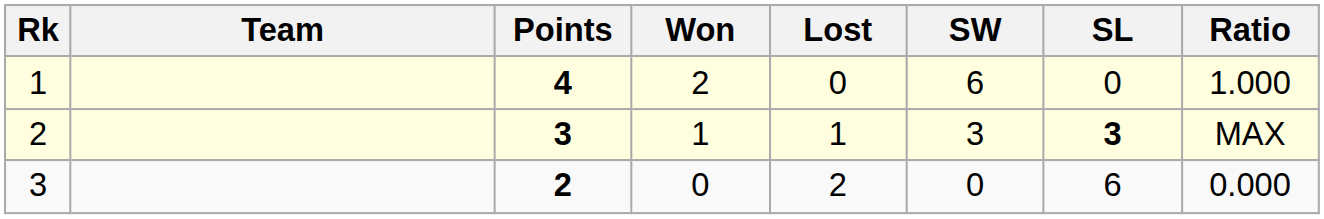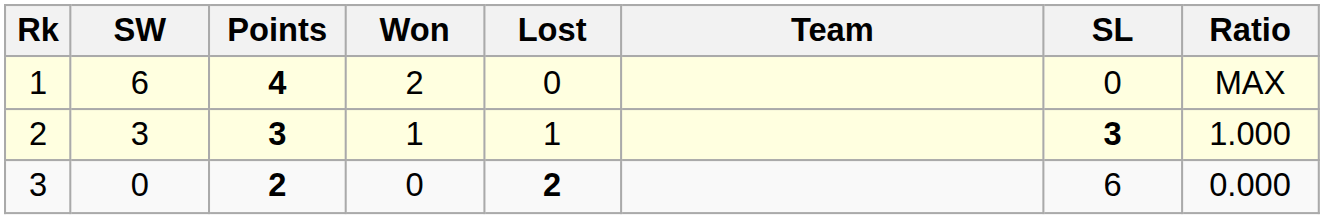columns swapped: (283, 30) <-> (975, 30)
(1250, 82) 1.000 -> (1250, 82) MAX
(1250, 133) MAX -> (1250, 133) 1.000
(838, 185) normal -> (552, 185) bold
